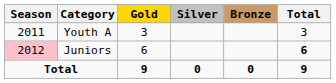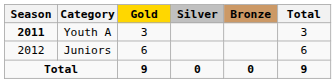(31, 32) normal -> (31, 32) bold
(31, 51) pink background -> (31, 51) no background
(304, 51) bold -> (304, 51) normal
